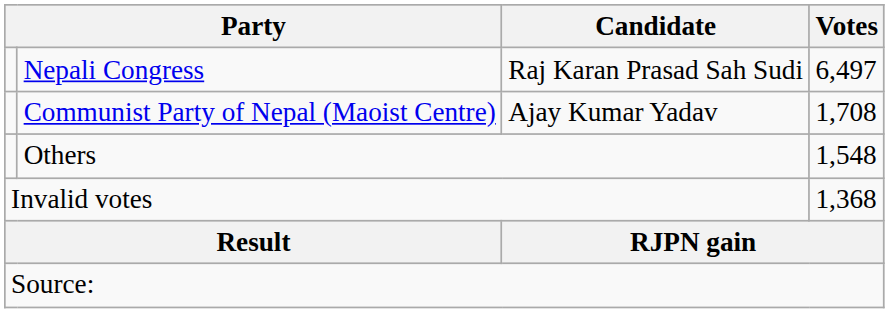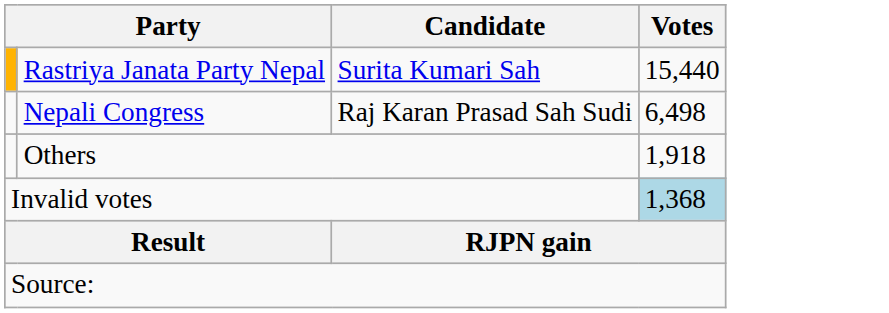+ row: (174, 69)
(846, 69) 6,497 -> (675, 112) 6,498
- row: (260, 112)
(846, 155) 1,548 -> (675, 155) 1,918
(846, 198) no background -> (675, 198) lightblue background
